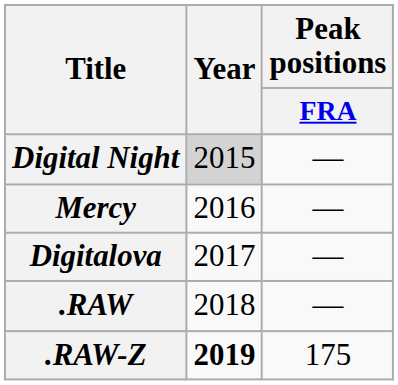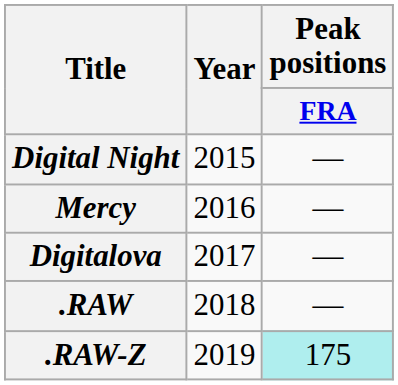(225, 158) lightgrey background -> (225, 158) no background
(225, 354) bold -> (225, 354) normal
(328, 354) no background -> (328, 354) paleturquoise background
